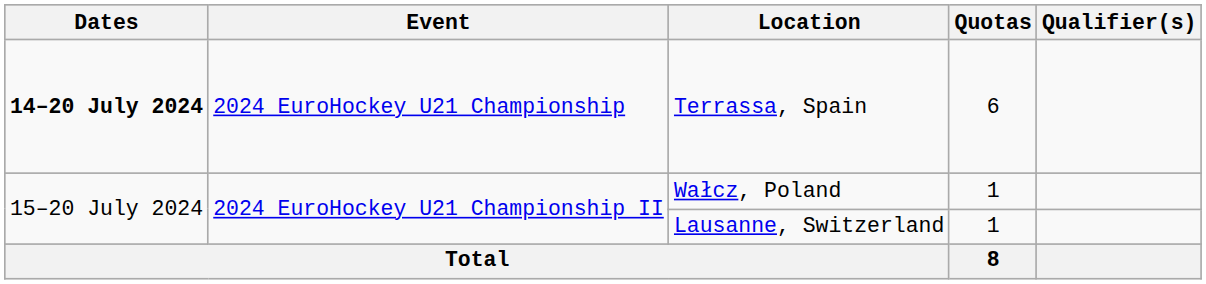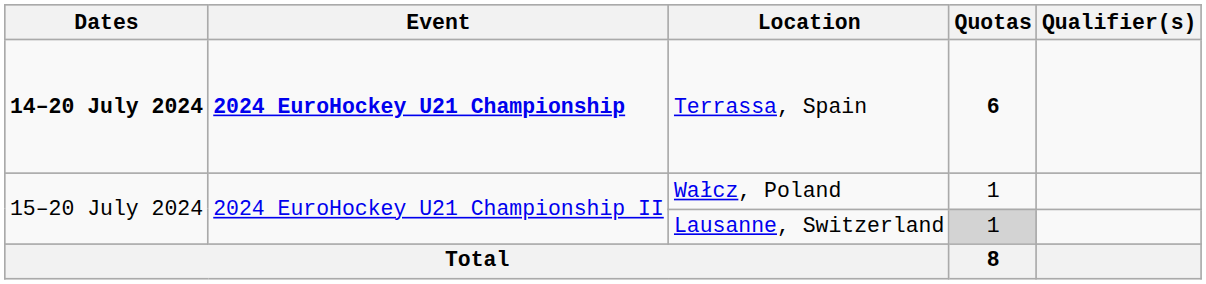(419, 107) normal -> (419, 107) bold
(993, 107) normal -> (993, 107) bold
(993, 226) no background -> (993, 226) lightgrey background
